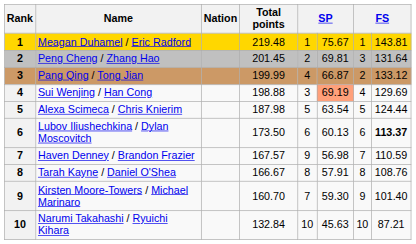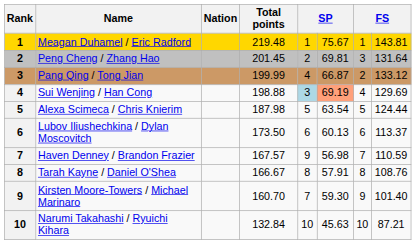(307, 93) no background -> (307, 93) lightblue background
(391, 133) bold -> (391, 133) normal
